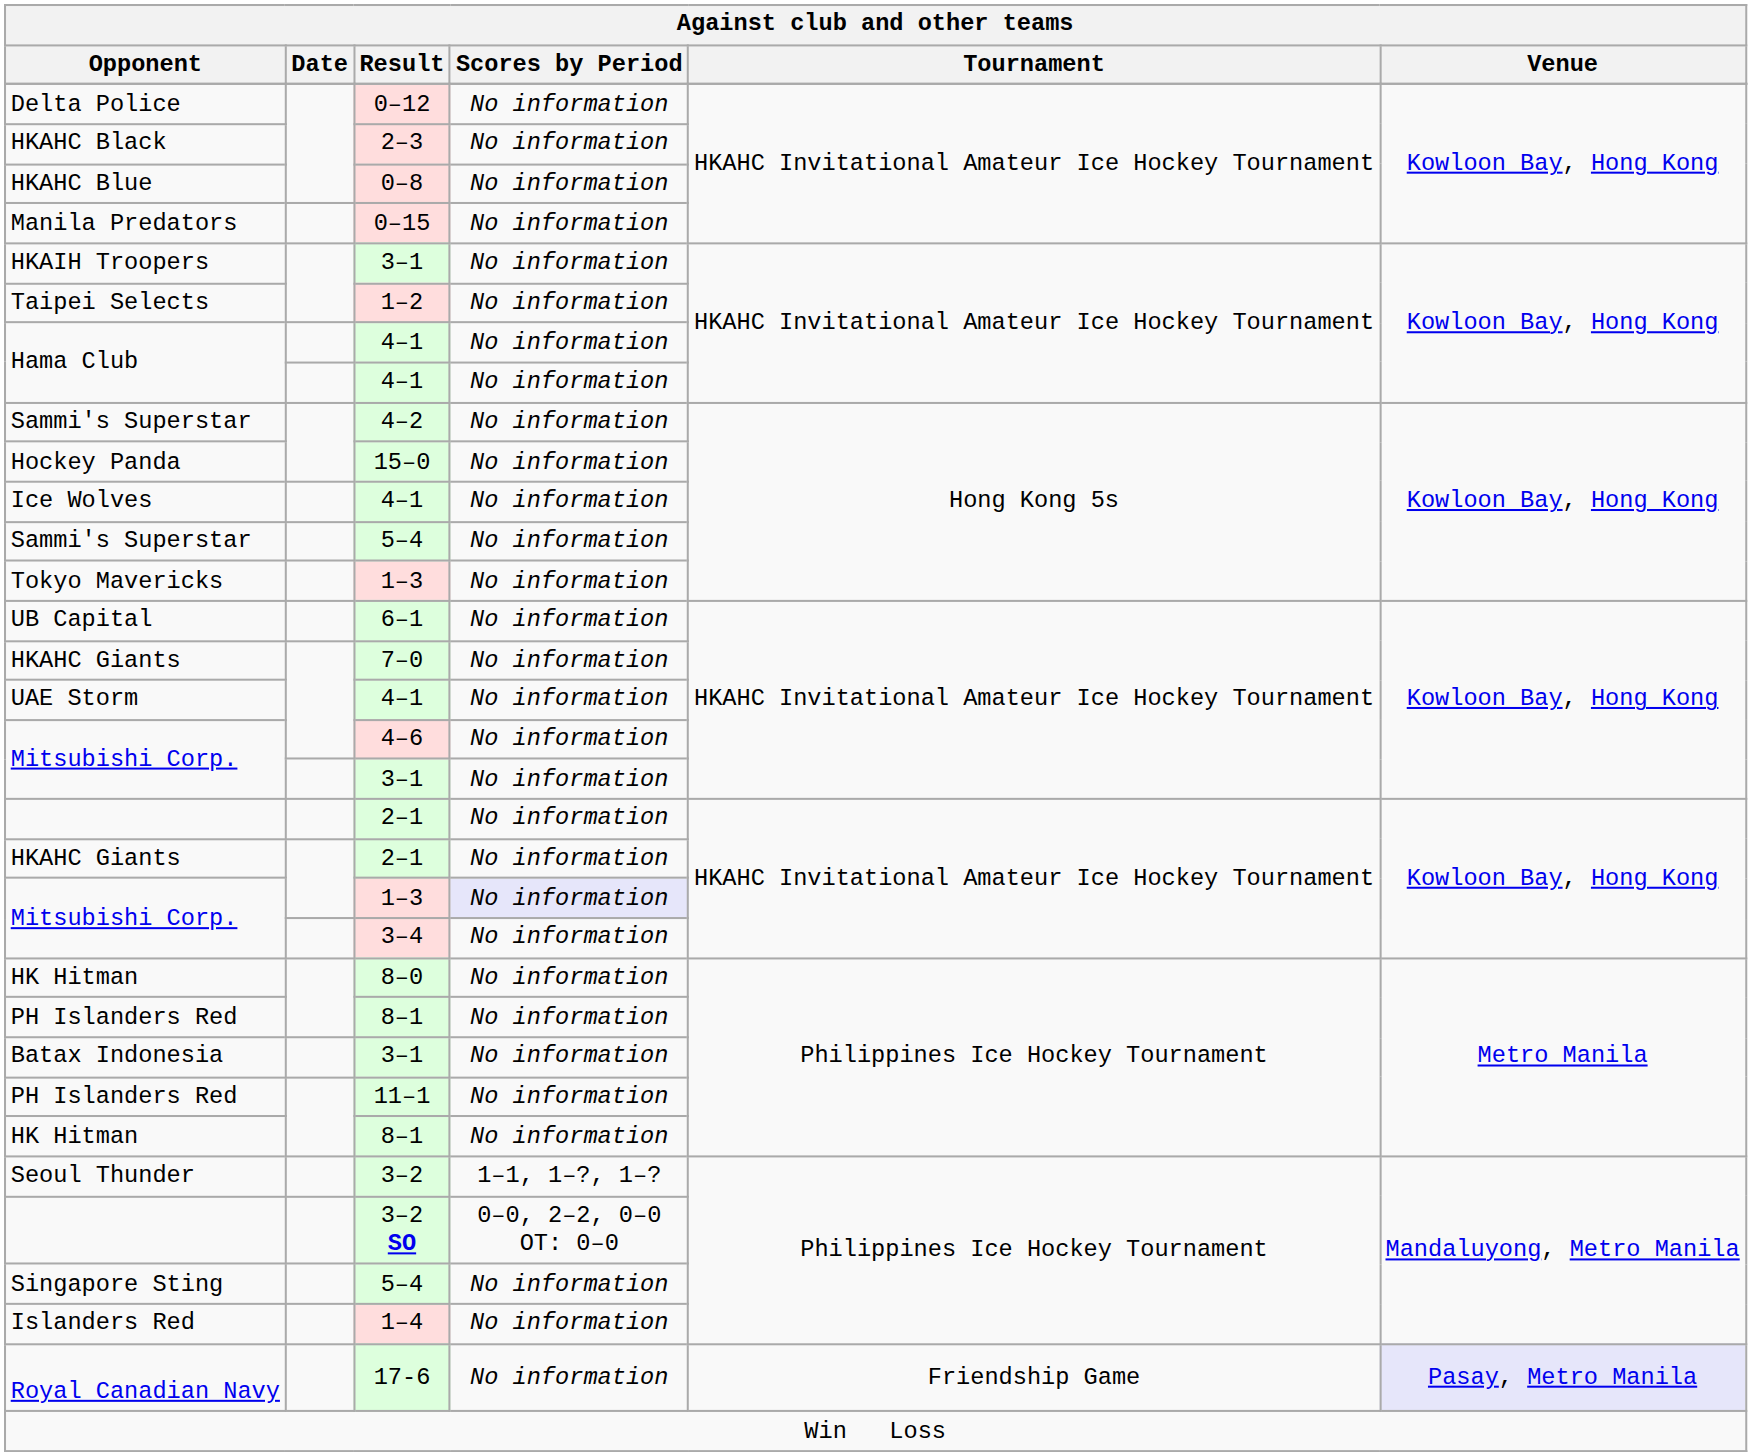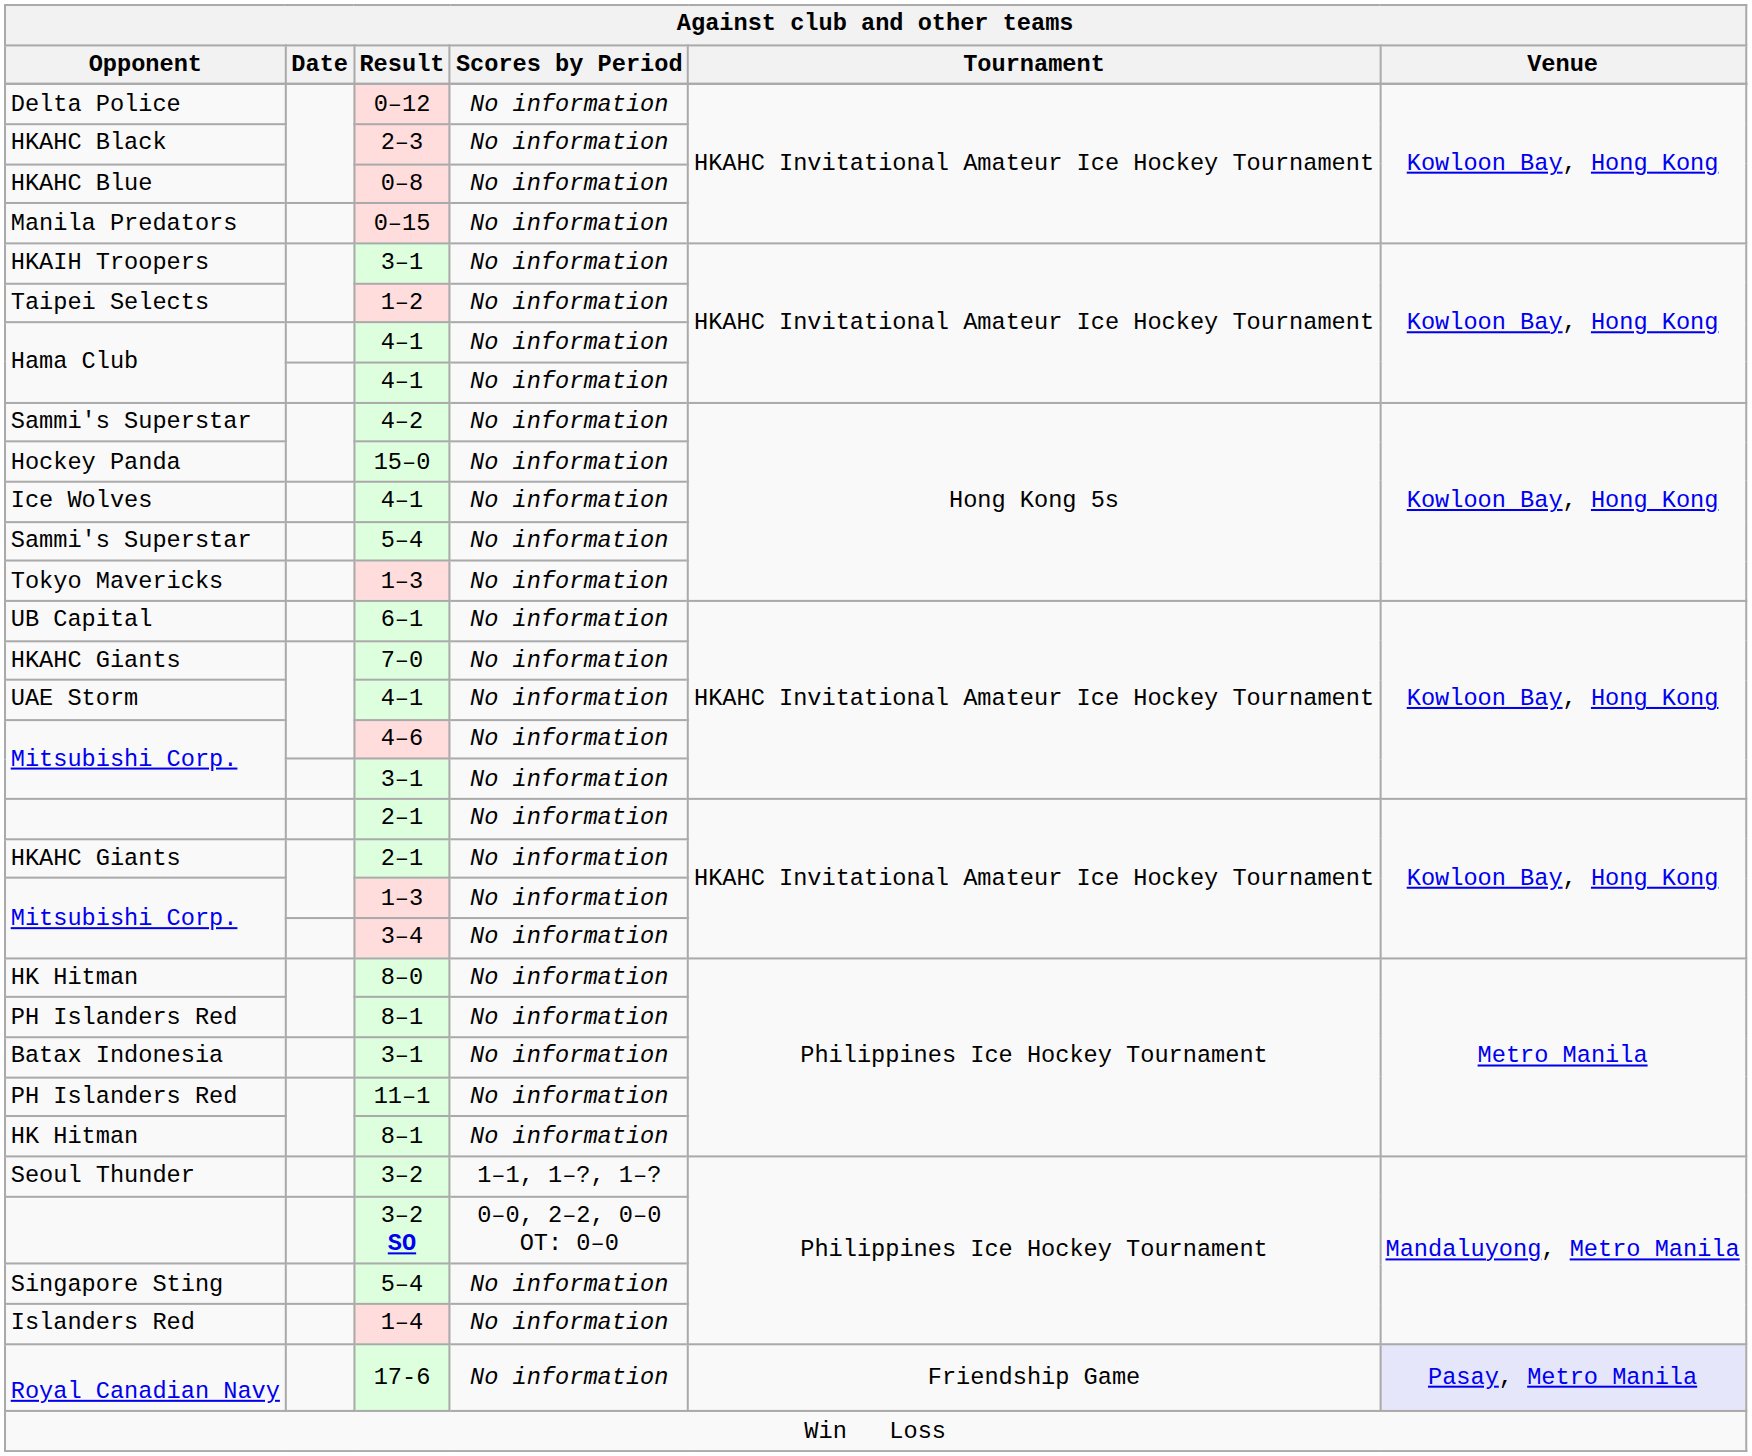(569, 898) lavender background -> (569, 898) no background
